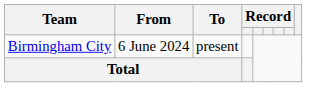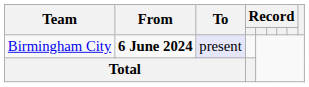(154, 46) normal -> (155, 46) bold
(217, 46) no background -> (221, 46) lavender background
